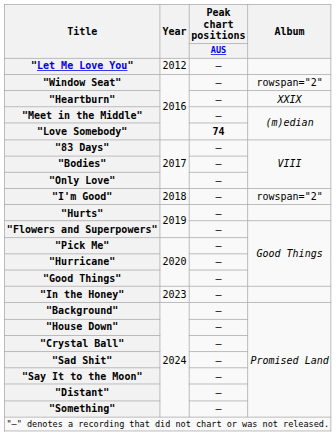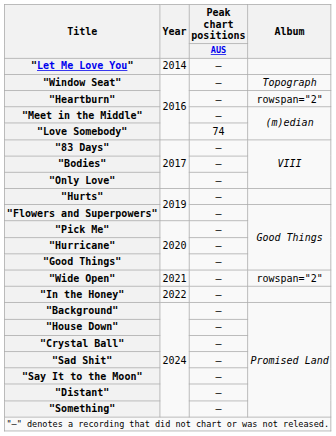(174, 66) 2012 -> (174, 66) 2014
(290, 82) rowspan="2" -> (290, 82) Topograph
(290, 99) XXIX -> (290, 99) rowspan="2"
(218, 131) bold -> (218, 131) normal
- row: (82, 197)
+ row: (82, 278)
(174, 295) 2023 -> (174, 295) 2022
